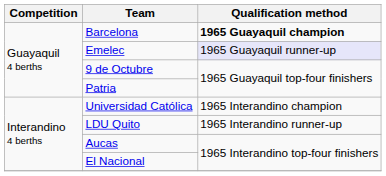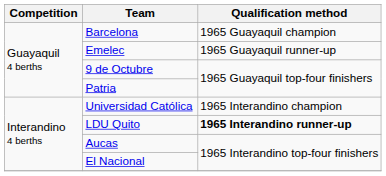(272, 32) bold -> (268, 32) normal
(268, 50) lavender background -> (268, 50) no background
(271, 124) normal -> (276, 124) bold
